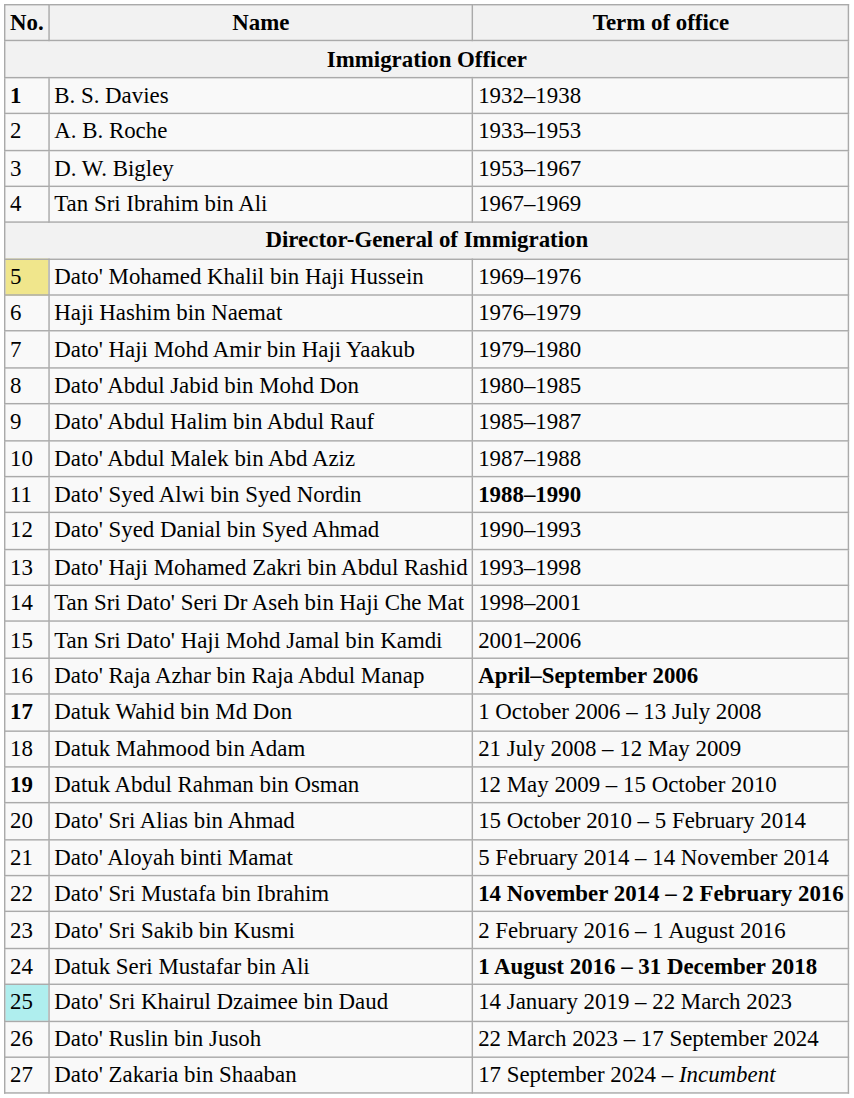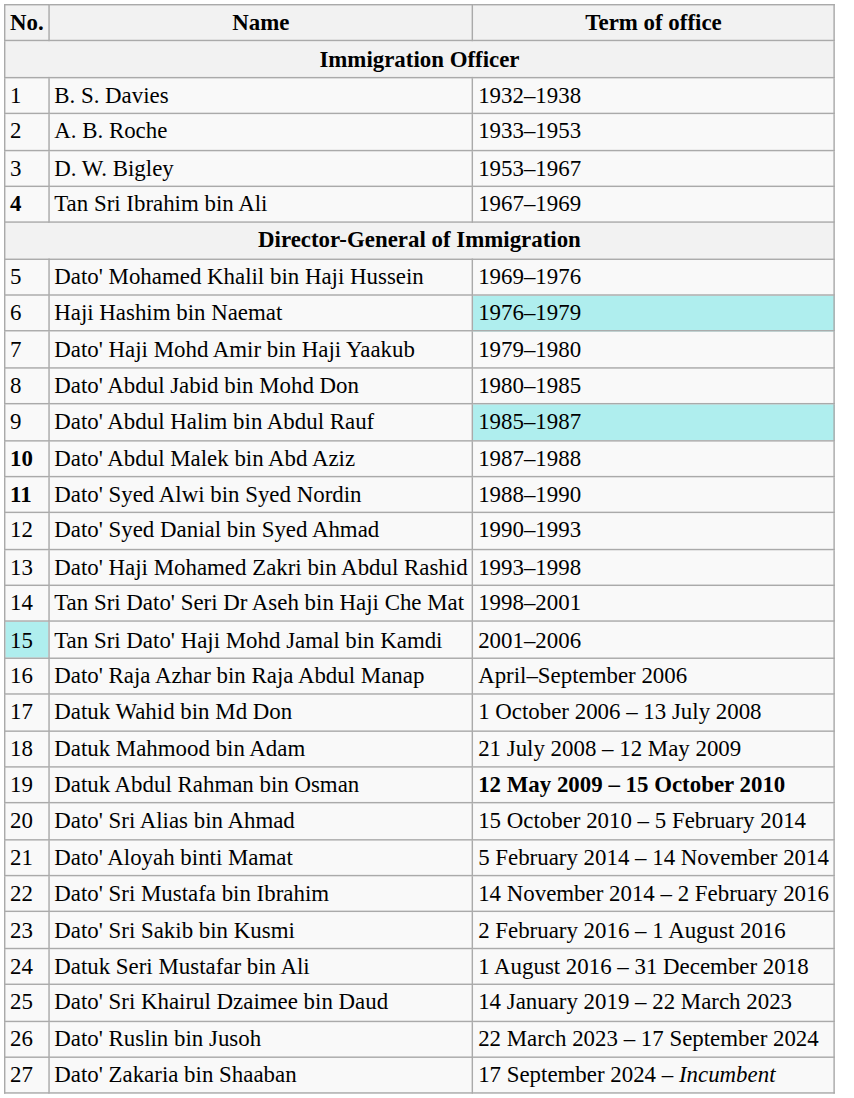(16, 95) bold -> (16, 95) normal
(16, 204) normal -> (16, 204) bold
(16, 276) khaki background -> (16, 276) no background
(530, 312) no background -> (530, 312) paleturquoise background
(530, 421) no background -> (530, 421) paleturquoise background
(21, 458) normal -> (21, 458) bold
(21, 494) normal -> (21, 494) bold
(530, 494) bold -> (530, 494) normal
(21, 639) no background -> (21, 639) paleturquoise background
(588, 675) bold -> (583, 675) normal
(21, 712) bold -> (21, 712) normal
(21, 784) bold -> (21, 784) normal
(627, 784) normal -> (632, 784) bold
(661, 893) bold -> (654, 893) normal
(648, 966) bold -> (643, 966) normal
(21, 1002) paleturquoise background -> (21, 1002) no background
